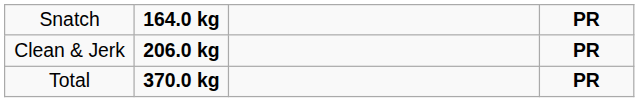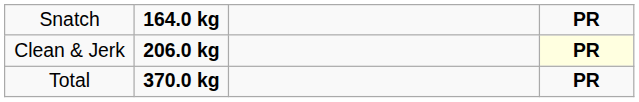(586, 50) no background -> (586, 50) lightyellow background
